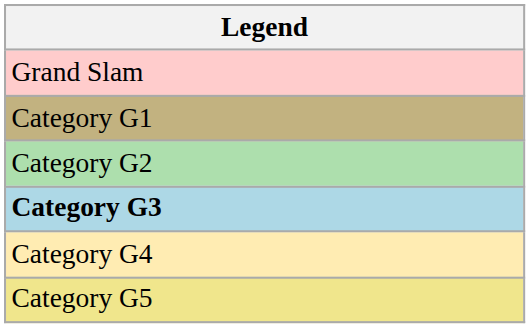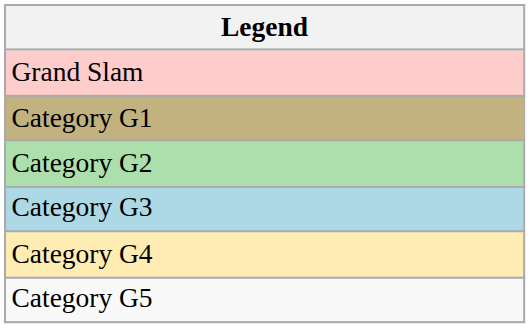(87, 208) bold -> (82, 208) normal
(82, 298) khaki background -> (82, 298) no background
